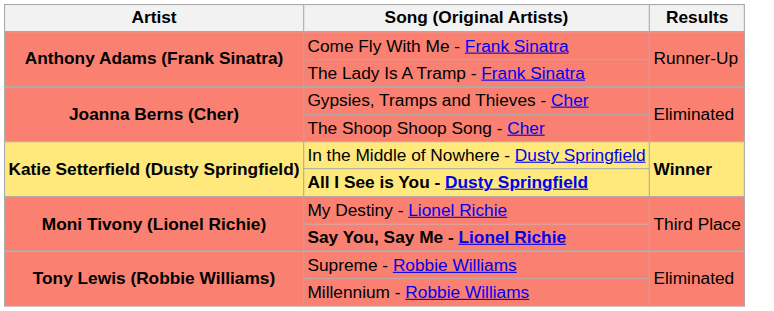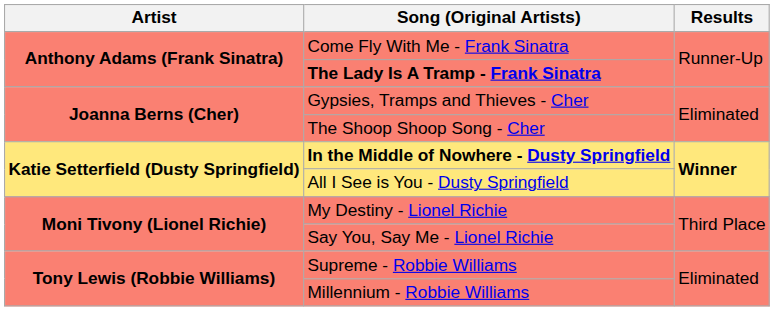(446, 73) normal -> (454, 73) bold
(476, 155) normal -> (489, 155) bold
(448, 182) bold -> (438, 182) normal
(437, 237) bold -> (430, 237) normal
